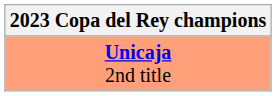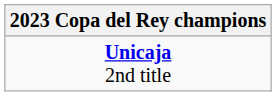(138, 63) lightsalmon background -> (138, 63) no background
